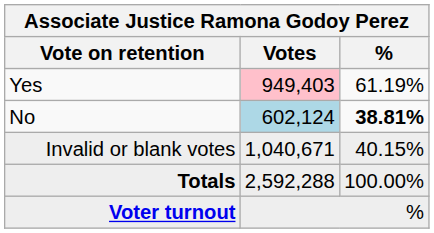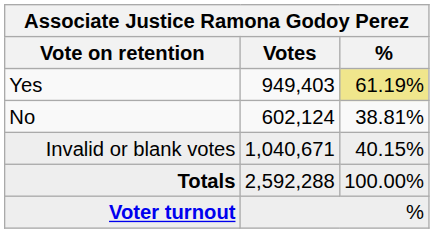(298, 85) pink background -> (298, 85) no background
(390, 85) no background -> (390, 85) khaki background
(298, 117) lightblue background -> (298, 117) no background
(390, 117) bold -> (390, 117) normal
